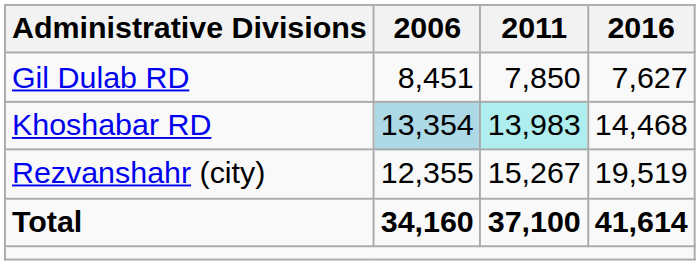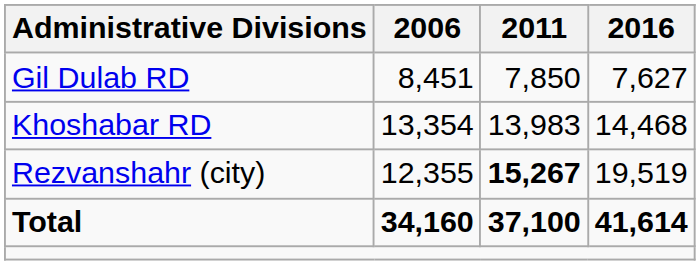(427, 125) lightblue background -> (427, 125) no background
(534, 125) paleturquoise background -> (534, 125) no background
(534, 173) normal -> (534, 173) bold
